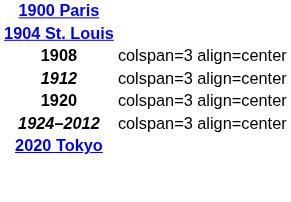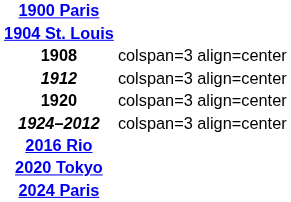+ row: (59, 145)
+ row: (59, 190)
